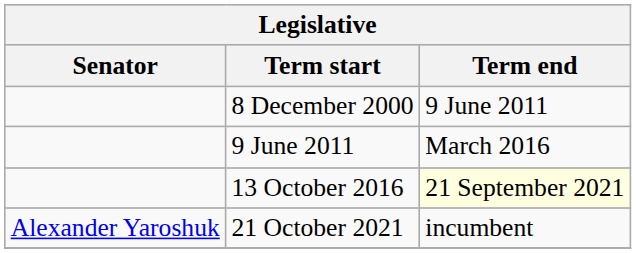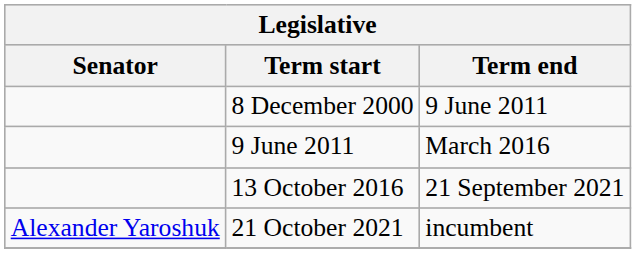(525, 187) lightyellow background -> (525, 187) no background
